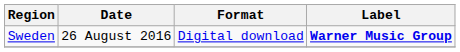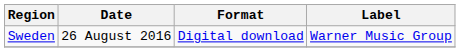(381, 37) bold -> (381, 37) normal
